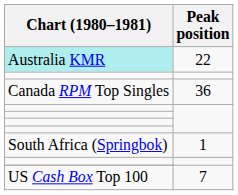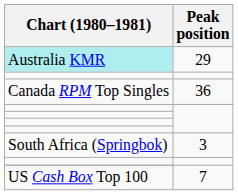(203, 59) 22 -> (203, 59) 29
(203, 145) 1 -> (203, 145) 3
